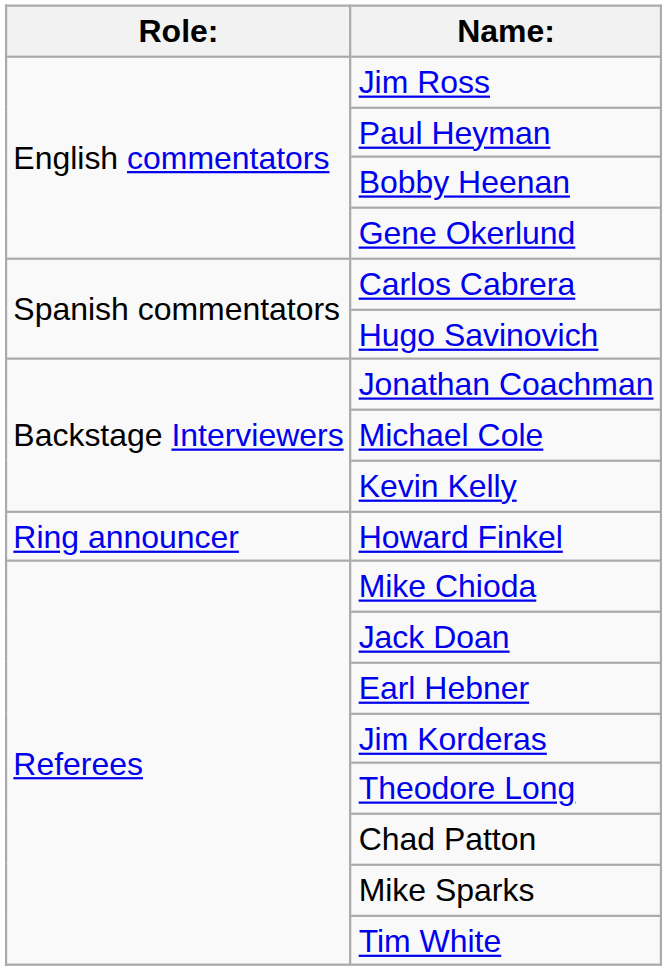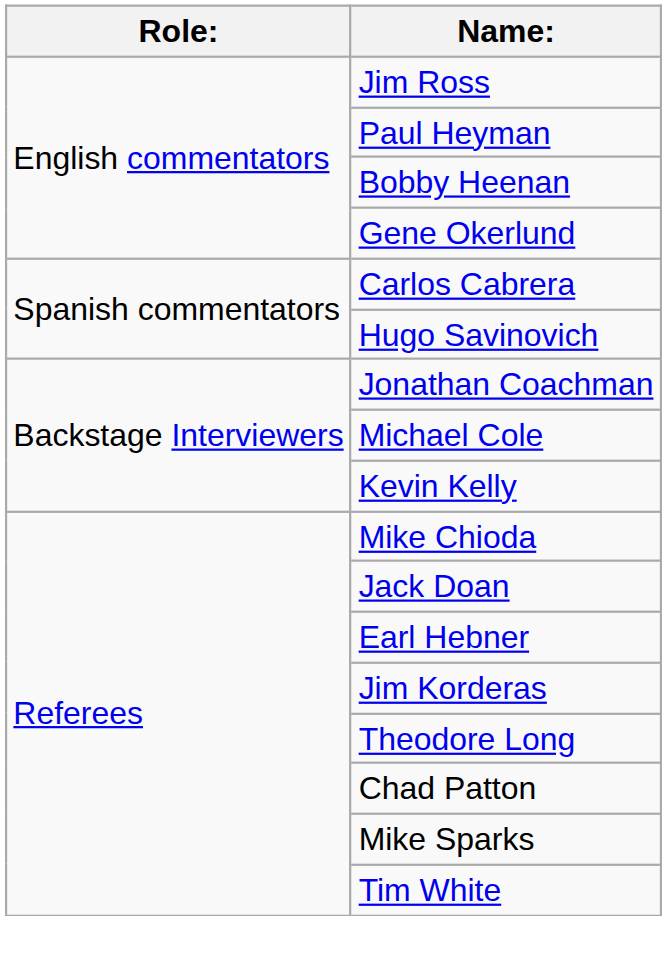- row: (461, 536)
